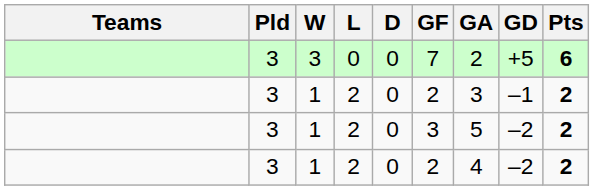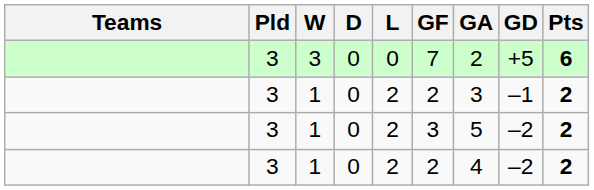columns swapped: (392, 22) <-> (354, 22)
